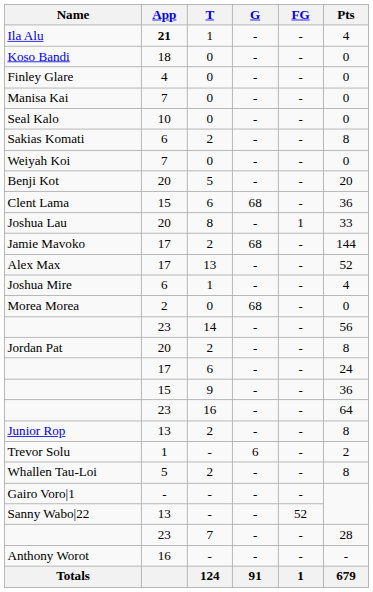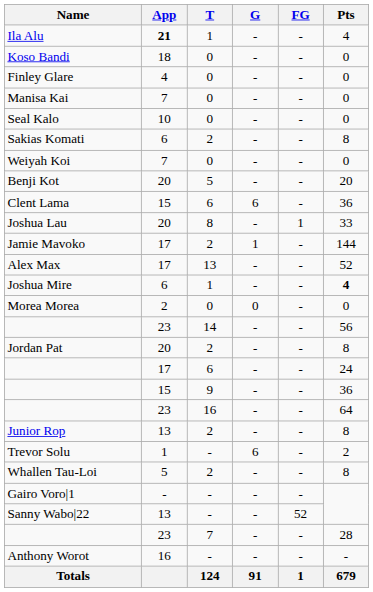(255, 202) 68 -> (255, 202) 6
(255, 243) 68 -> (255, 243) 1
(346, 285) normal -> (346, 285) bold
(255, 306) 68 -> (255, 306) 0
